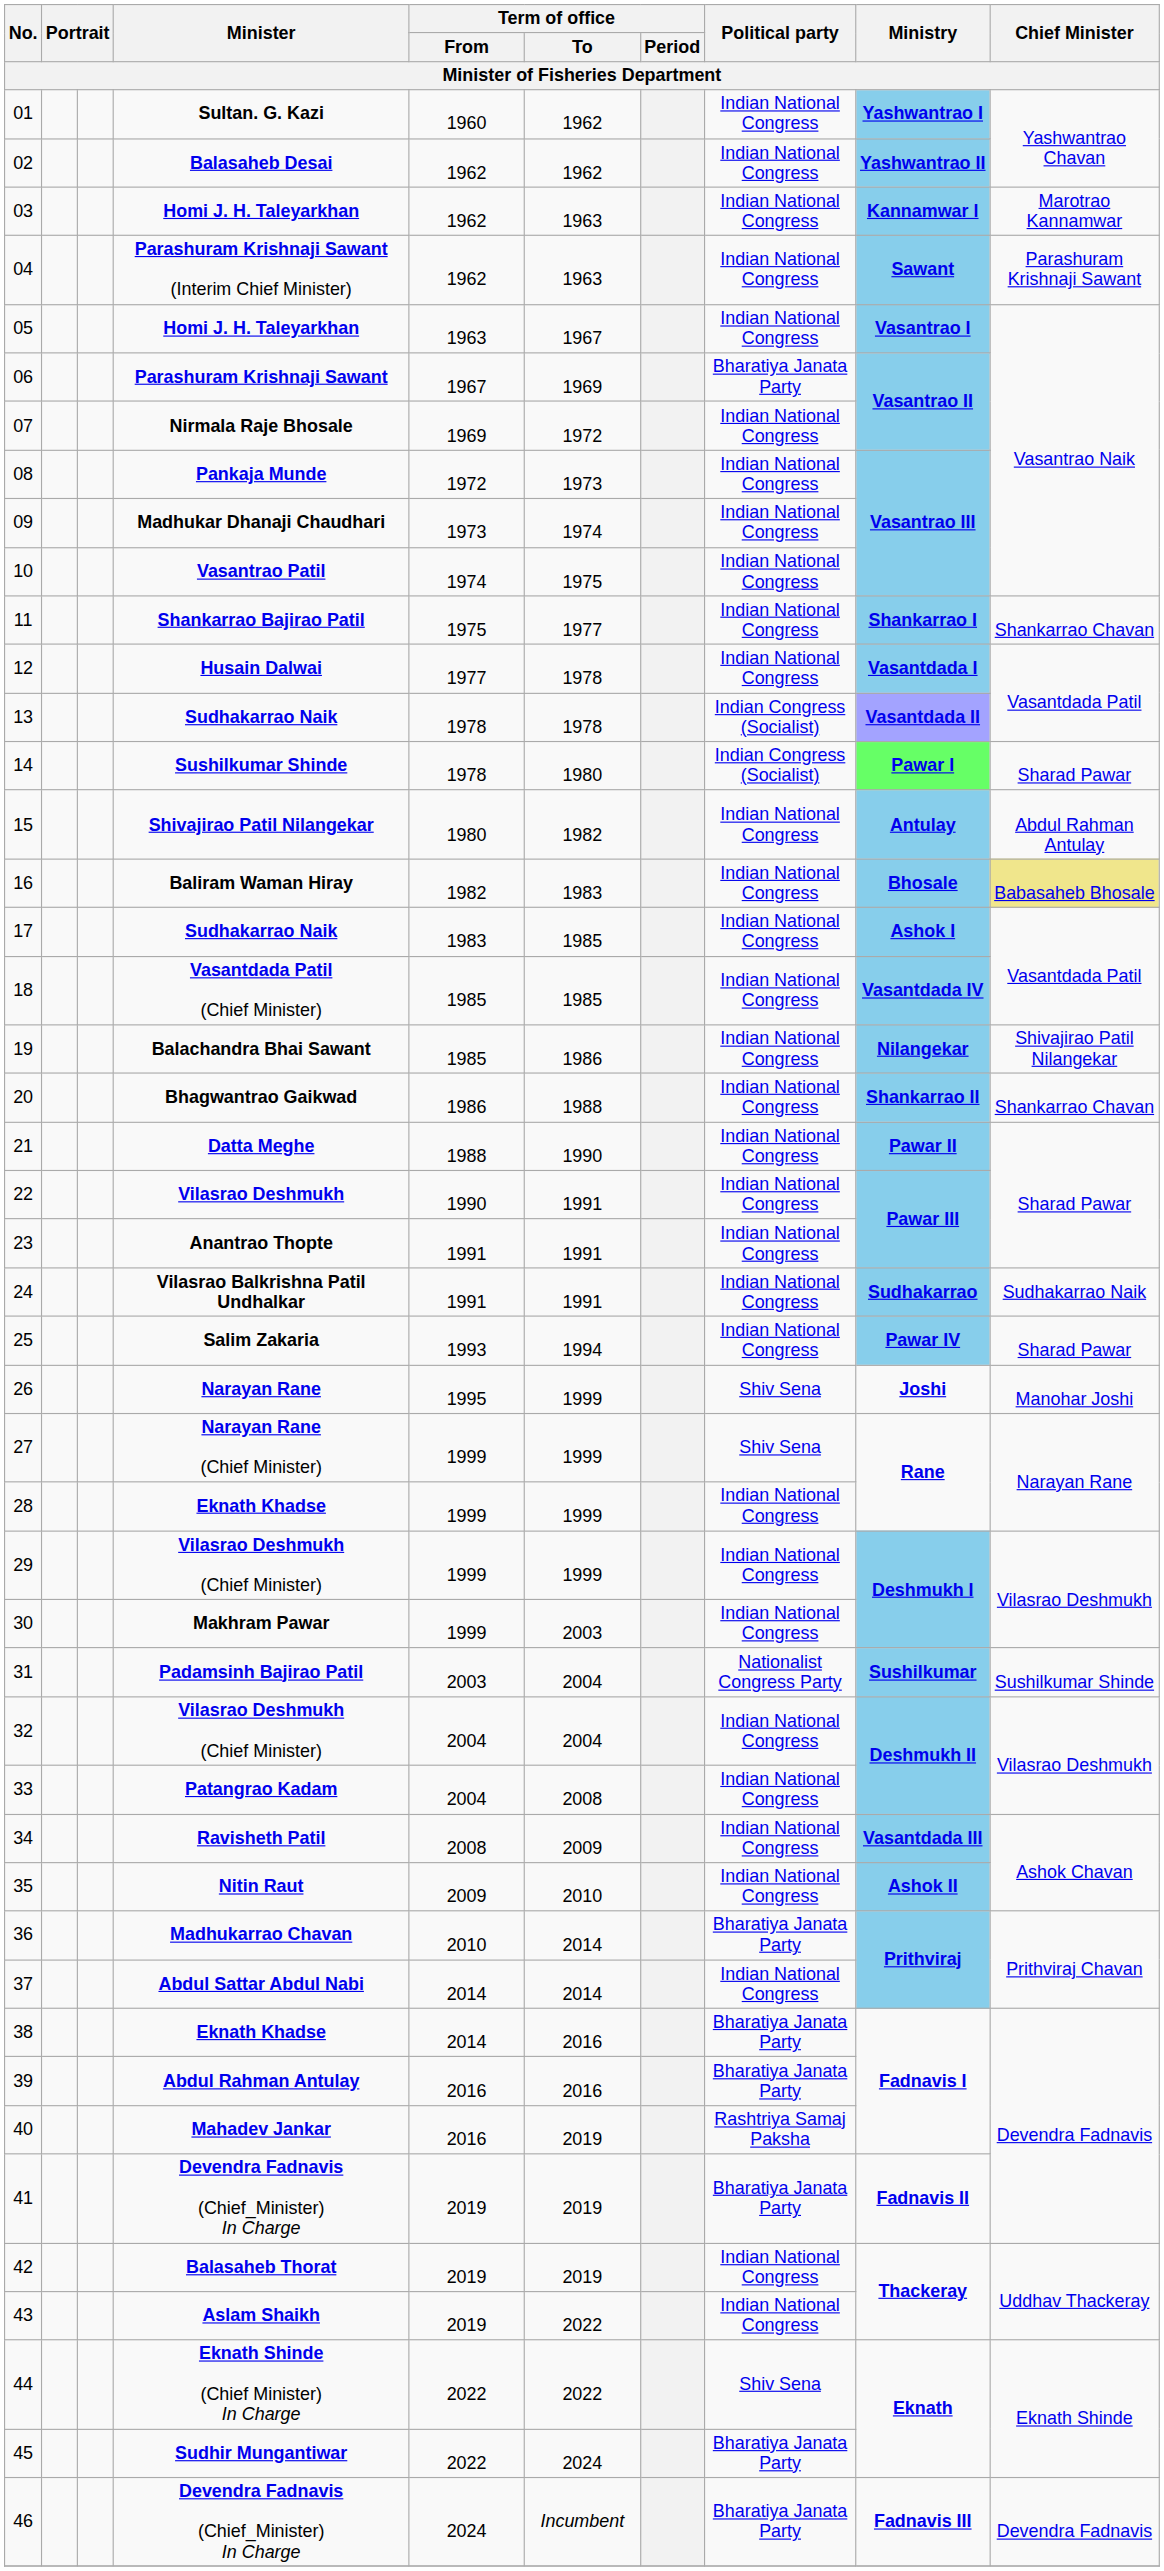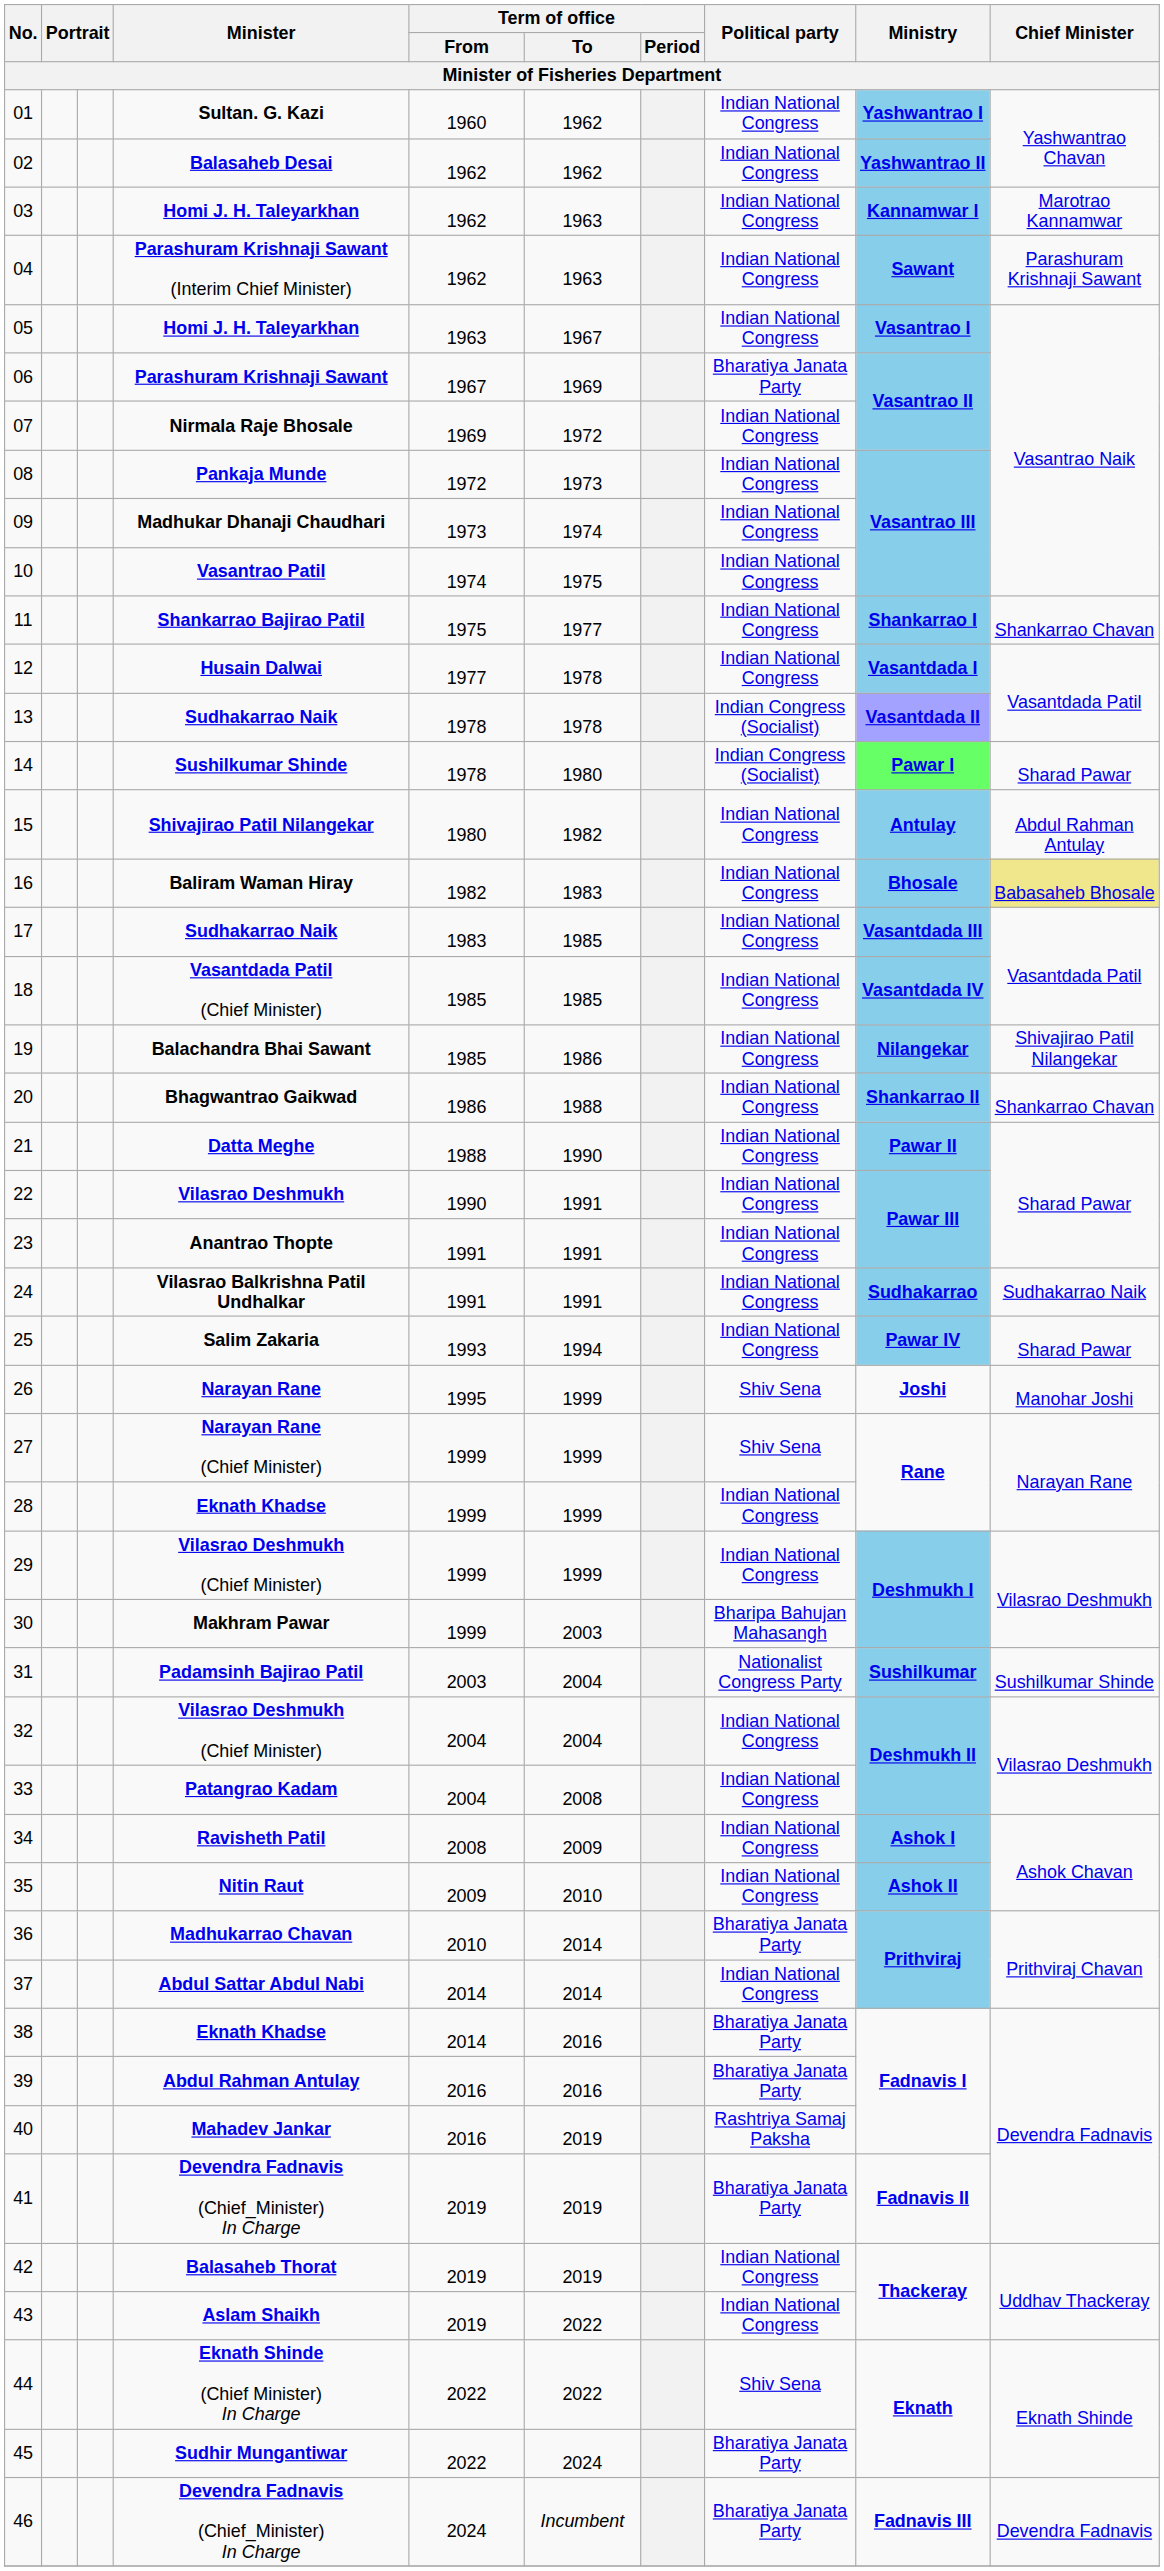(923, 931) Ashok I -> (923, 931) Vasantdada III
(780, 1623) Indian National Congress -> (780, 1623) Bharipa Bahujan Mahasangh
(923, 1838) Vasantdada III -> (923, 1838) Ashok I
